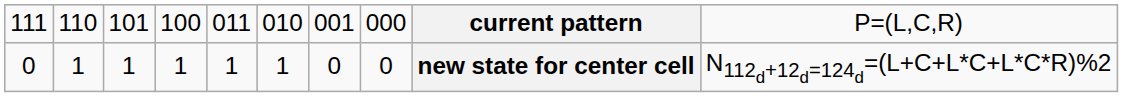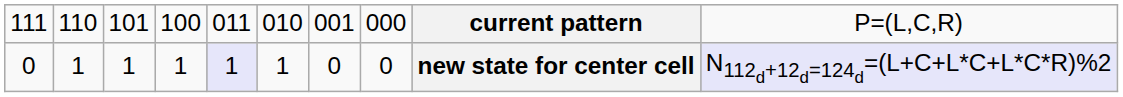(232, 66) no background -> (232, 66) lavender background
(909, 67) no background -> (909, 67) lavender background
